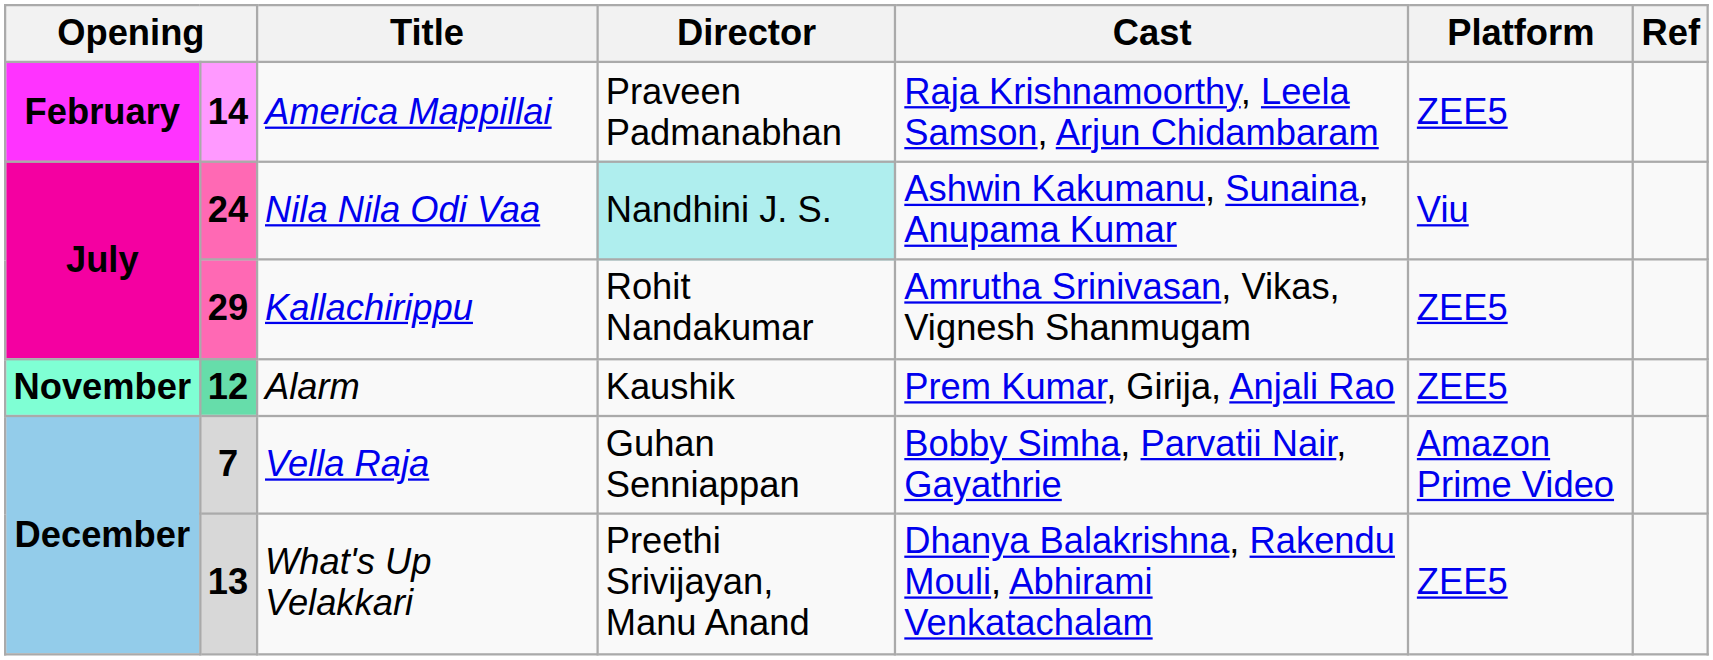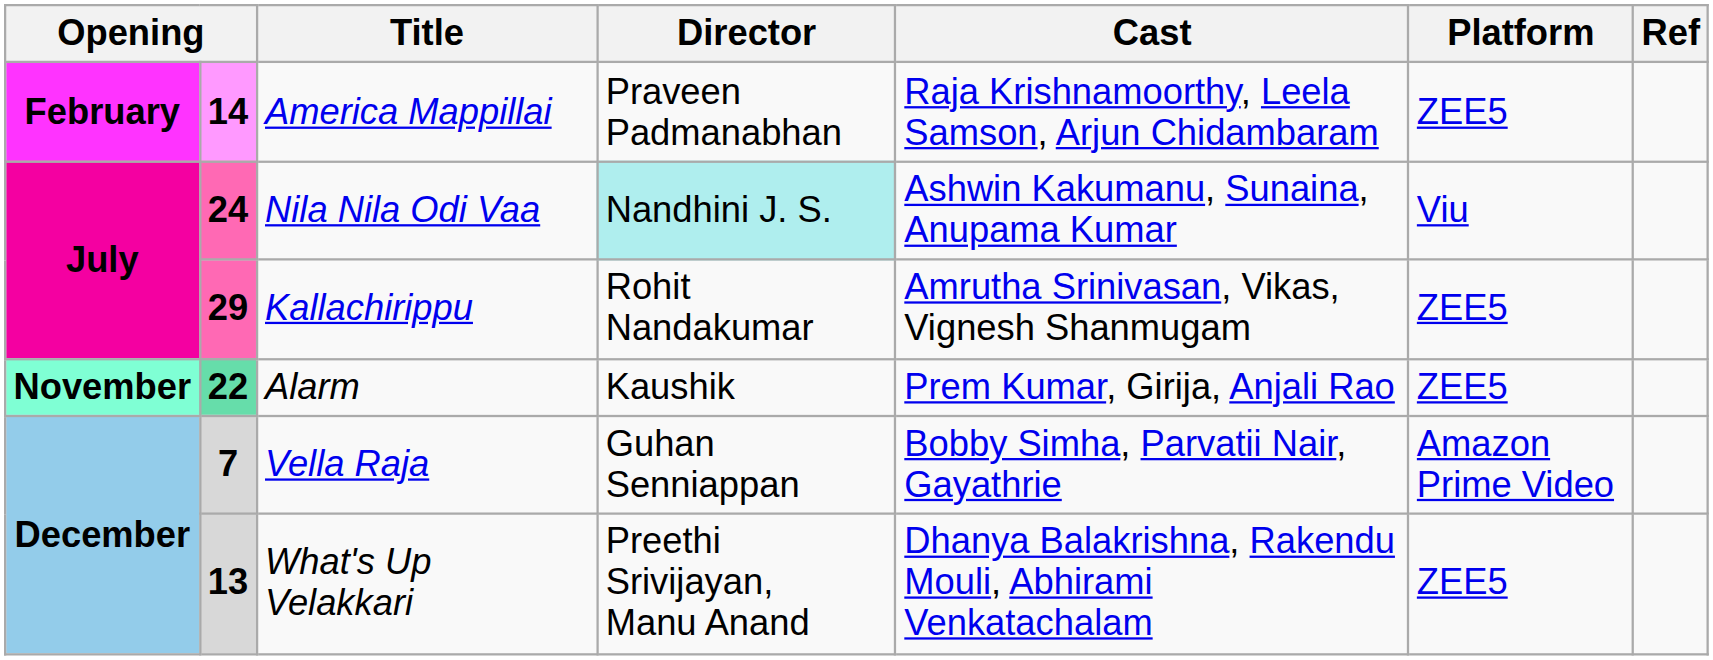(228, 386) 12 -> (228, 386) 22
